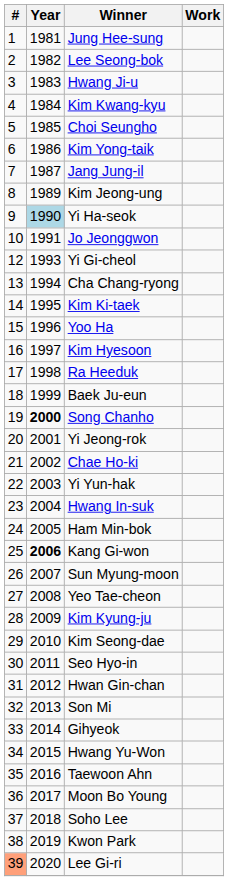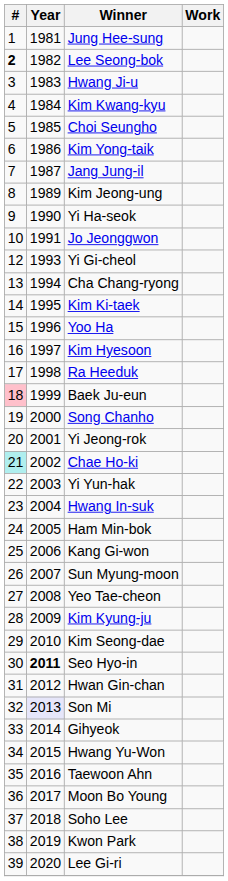(12, 60) normal -> (12, 60) bold
(45, 216) lightblue background -> (45, 216) no background
(16, 395) no background -> (16, 395) pink background
(45, 417) bold -> (45, 417) normal
(16, 462) no background -> (16, 462) paleturquoise background
(45, 551) bold -> (45, 551) normal
(45, 663) normal -> (45, 663) bold
(45, 707) no background -> (45, 707) lavender background
(16, 864) lightsalmon background -> (16, 864) no background
